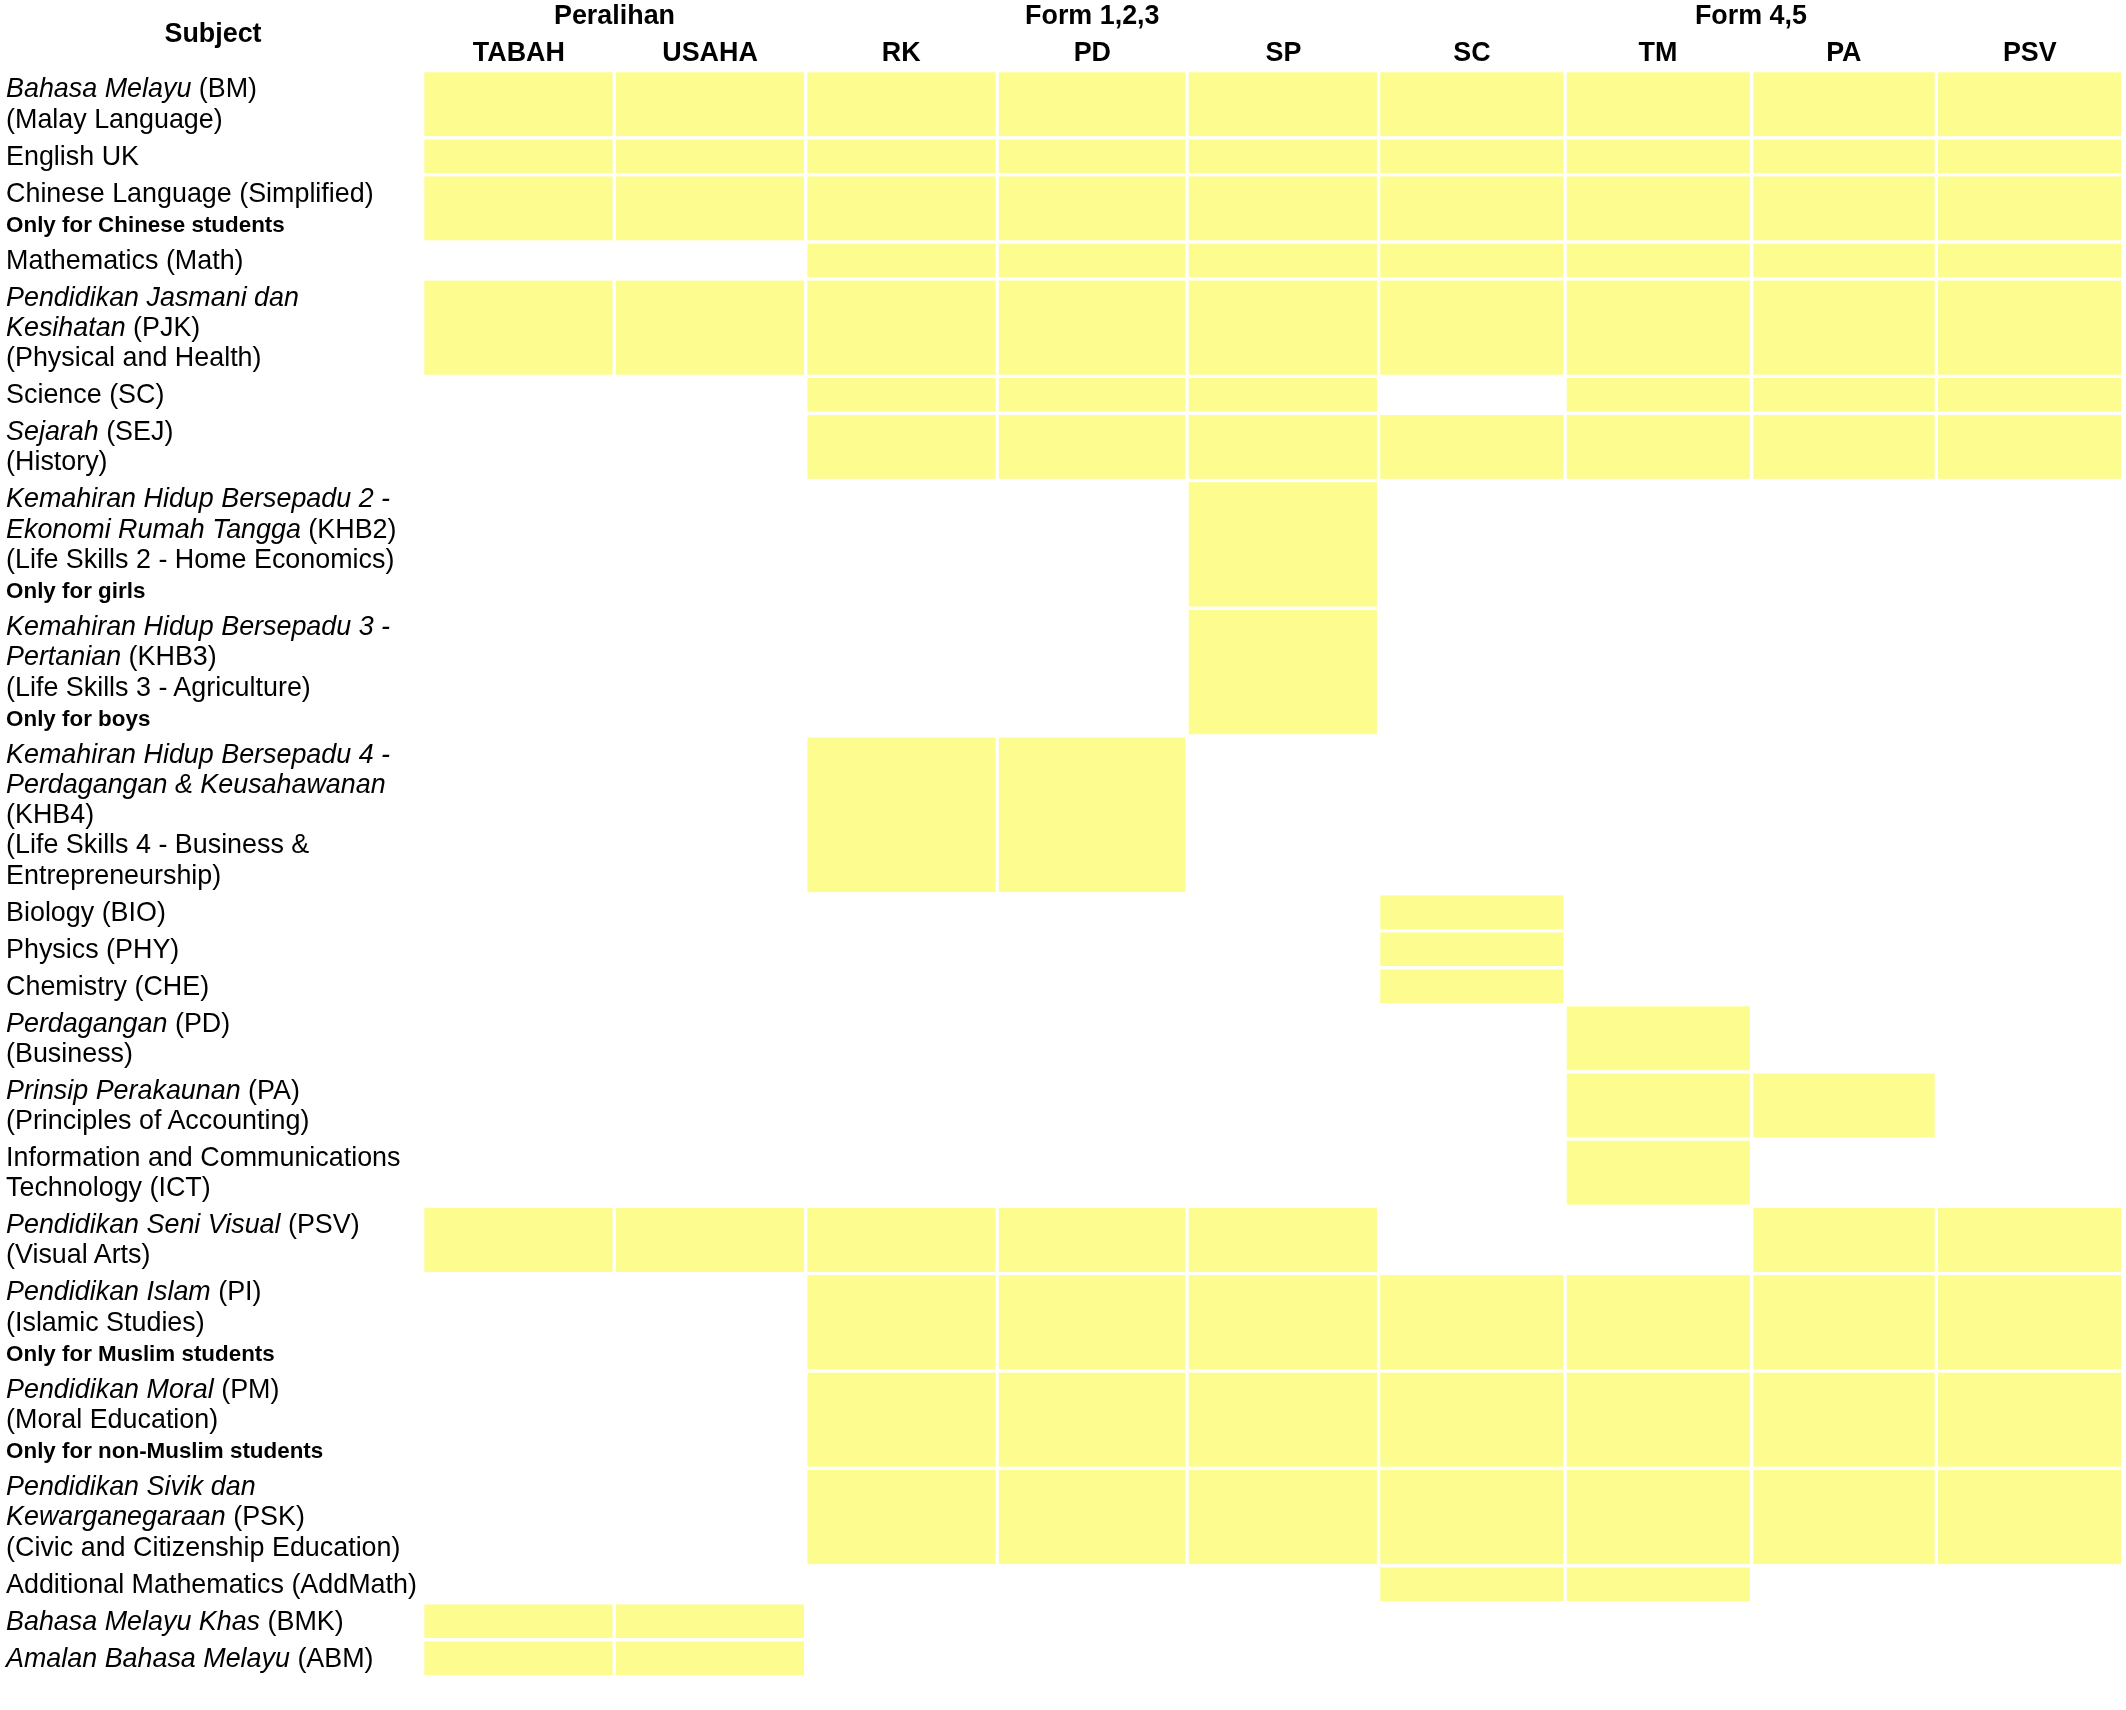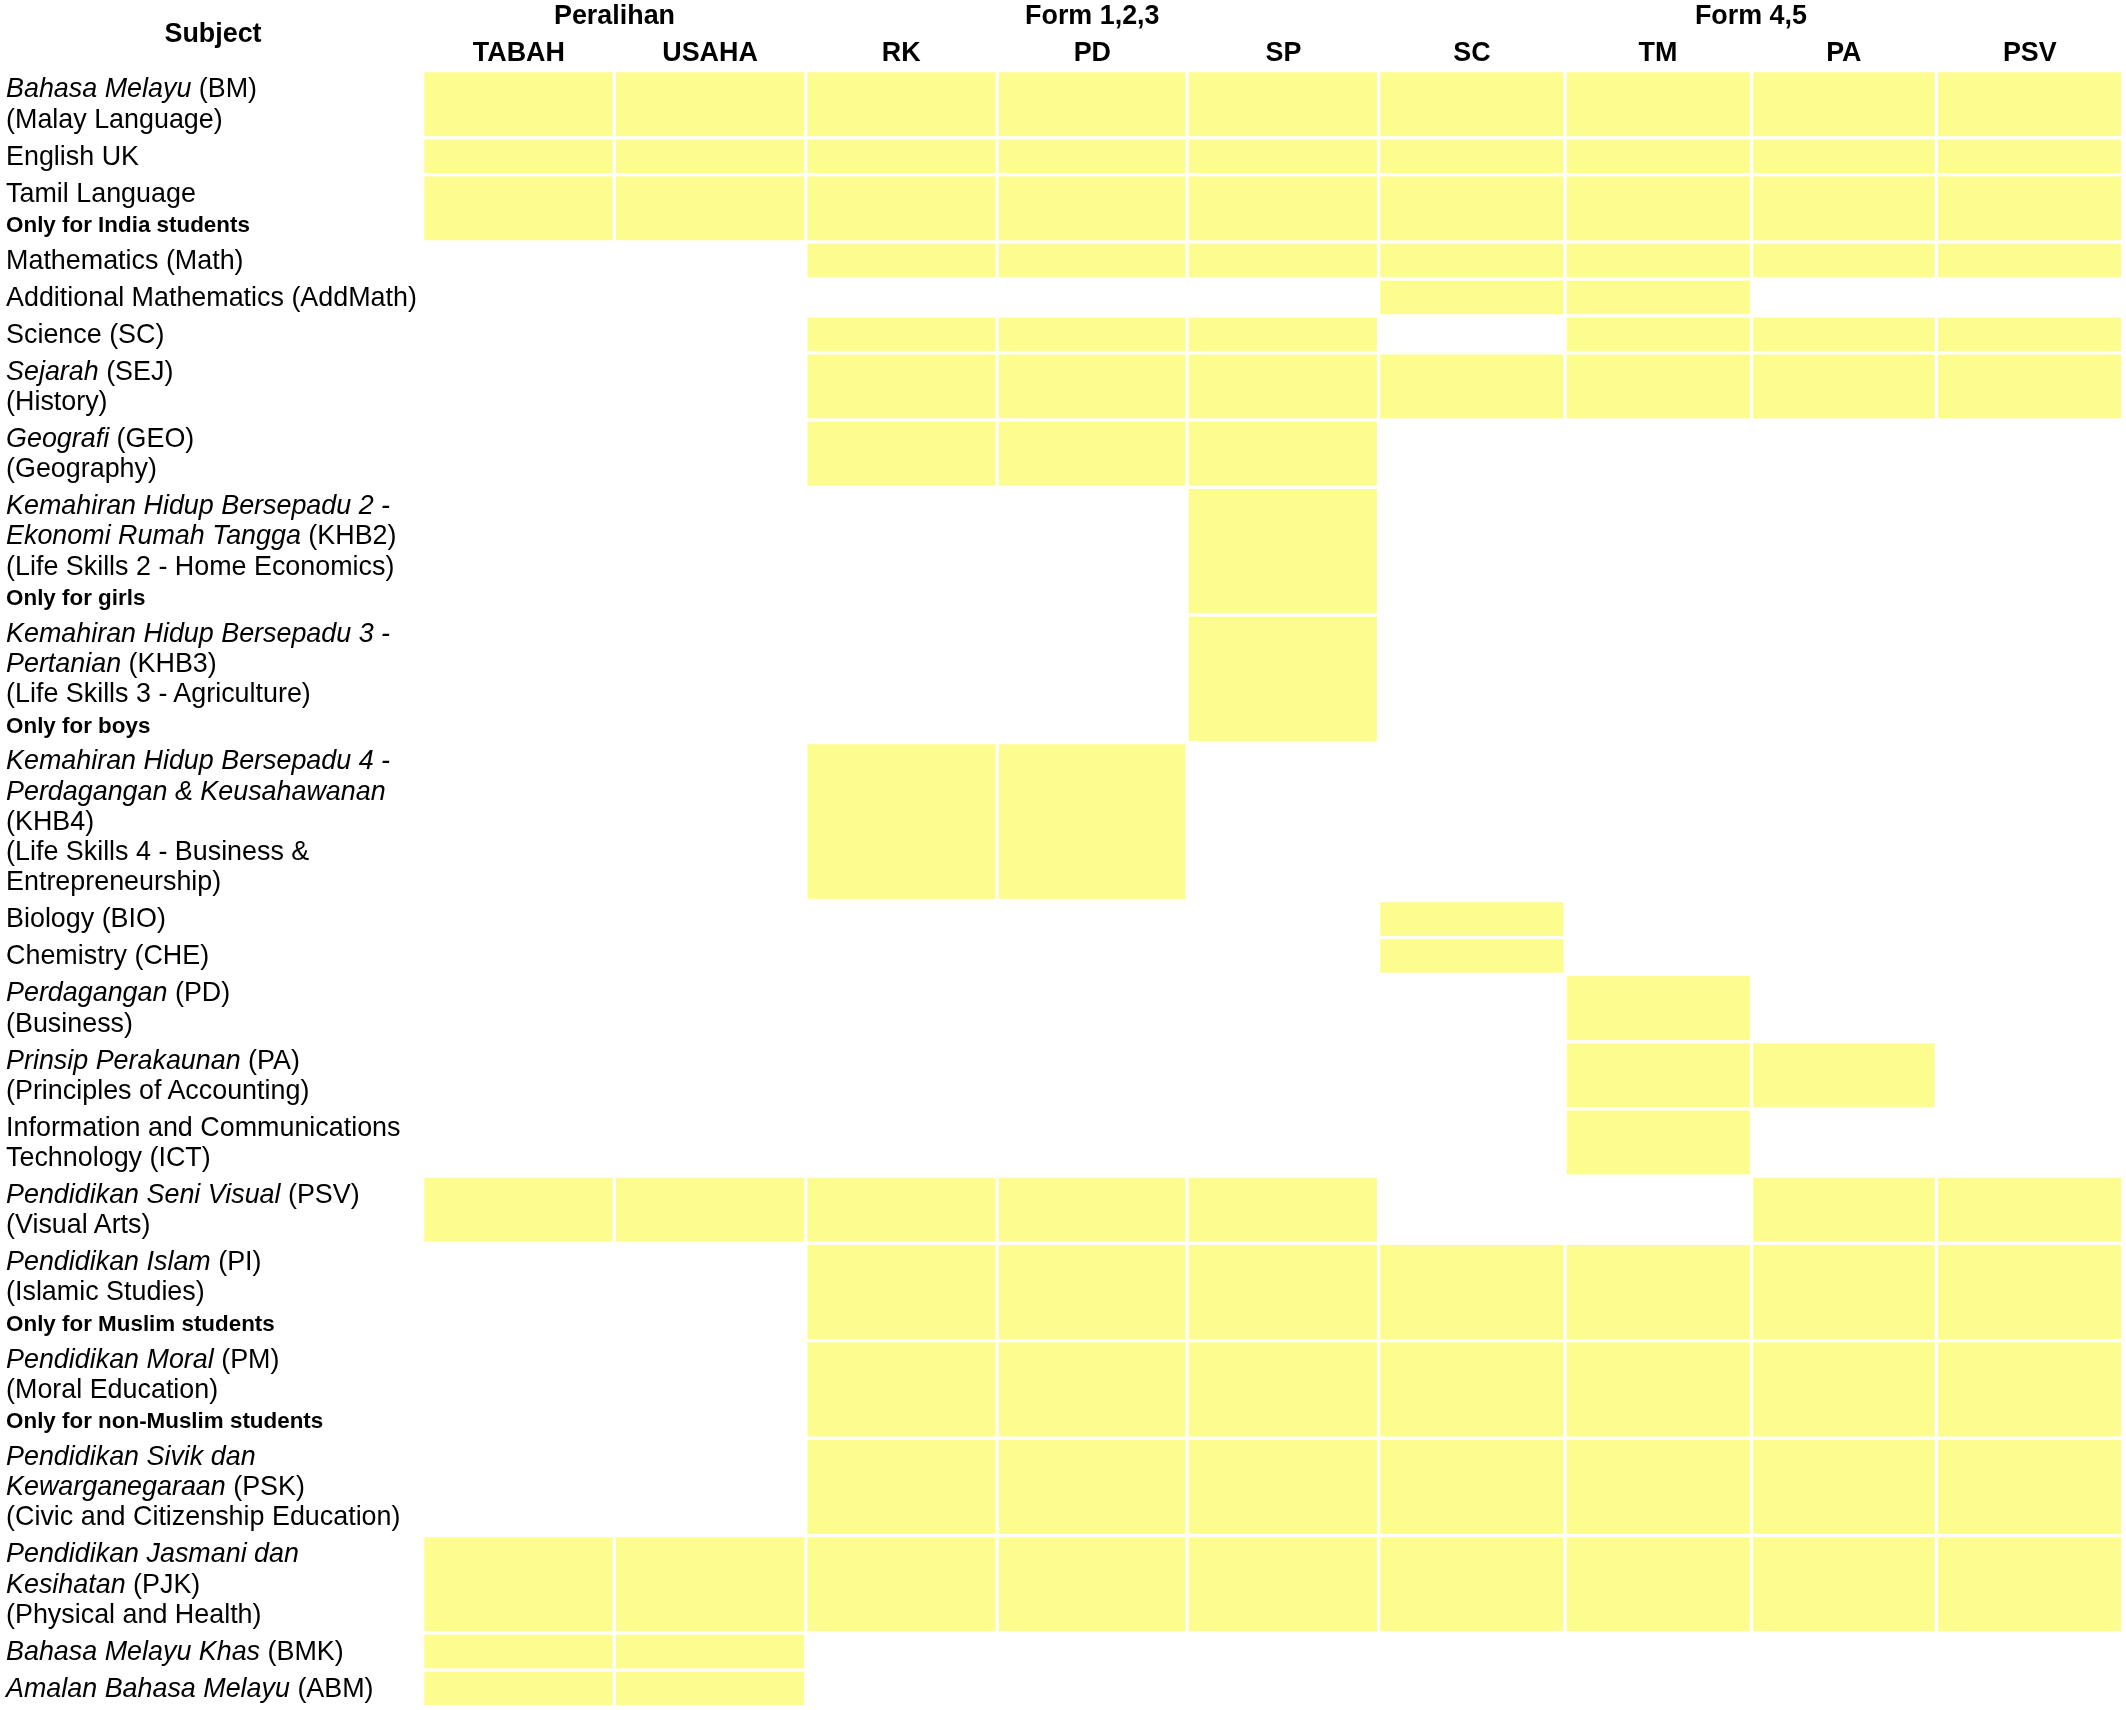- row: (190, 208)
+ row: (128, 208)
rows swapped: (211, 1583) <-> (152, 327)
+ row: (100, 453)
- row: (93, 948)
